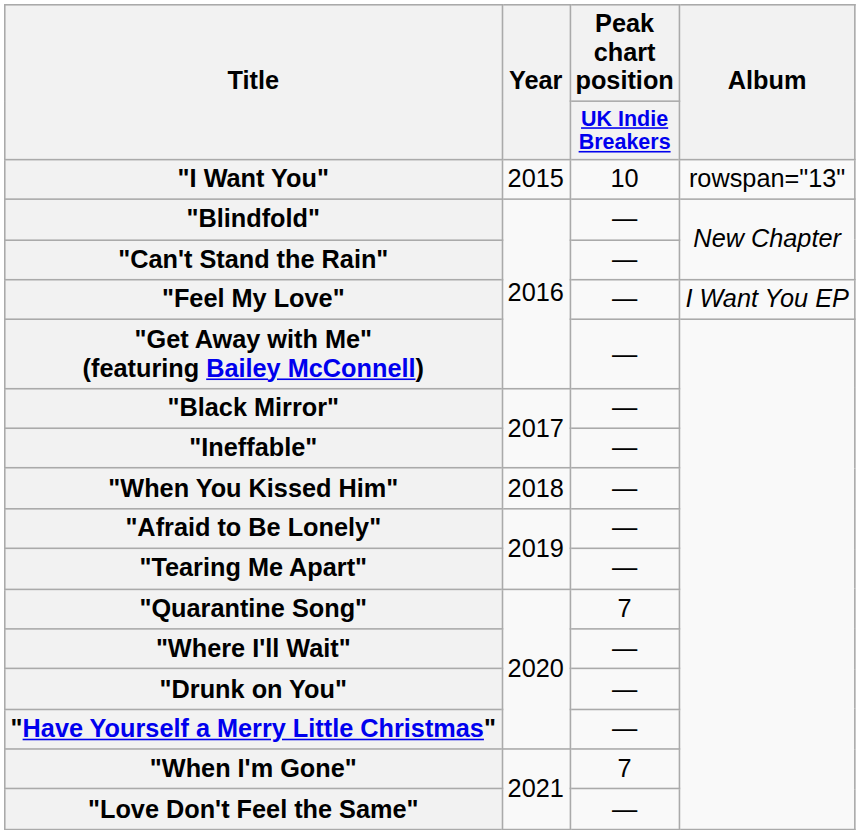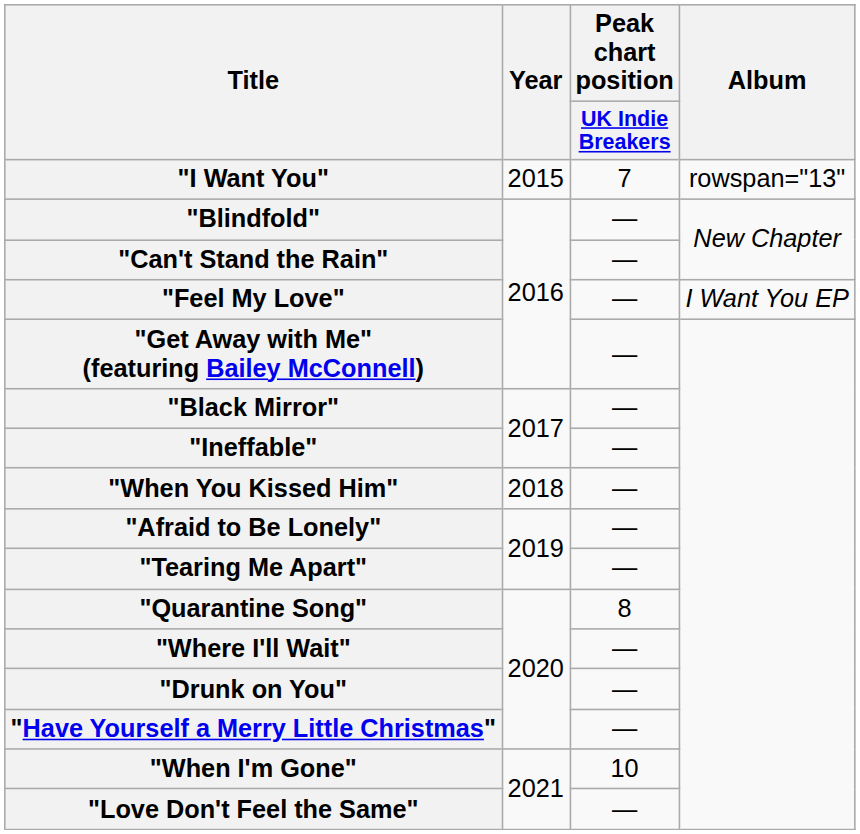(625, 179) 10 -> (625, 179) 7
(625, 608) 7 -> (625, 608) 8
(625, 768) 7 -> (625, 768) 10
